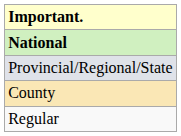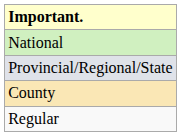(38, 42) bold -> (36, 42) normal
